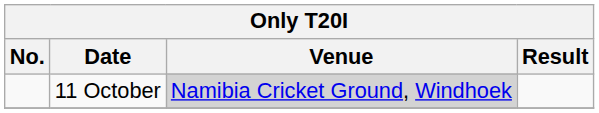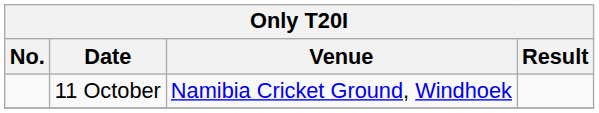(341, 90) lightgrey background -> (341, 90) no background
